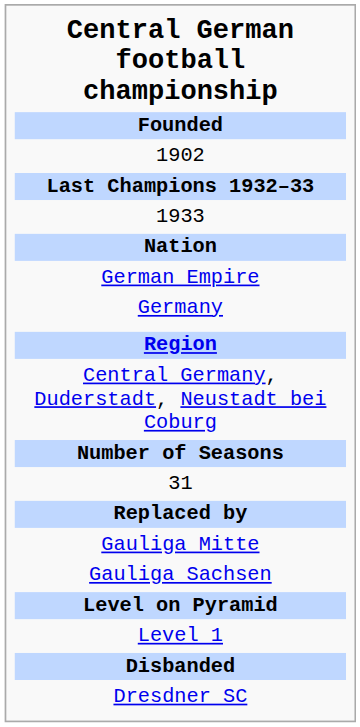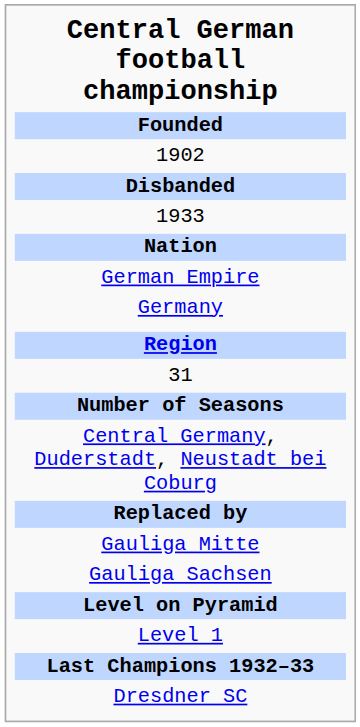(180, 186) Last Champions 1932–33 -> (180, 186) Disbanded
(180, 399) Central Germany, Duderstadt, Neustadt bei Coburg -> (180, 375) 31
(180, 483) 31 -> (180, 460) Central Germany, Duderstadt, Neustadt bei Coburg
(180, 666) Disbanded -> (180, 666) Last Champions 1932–33
